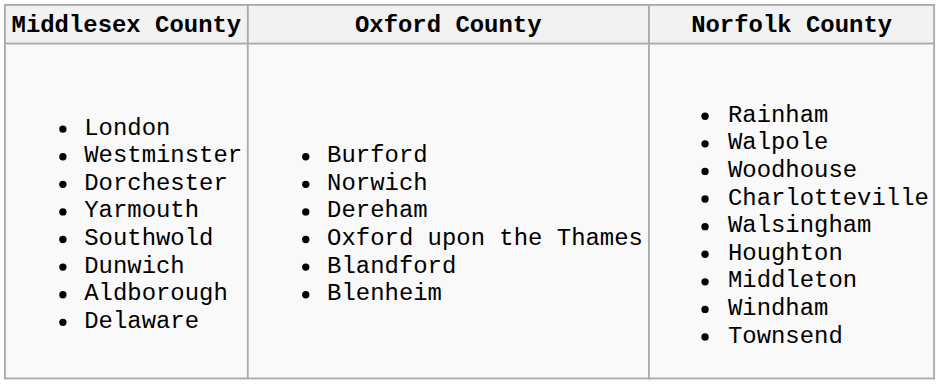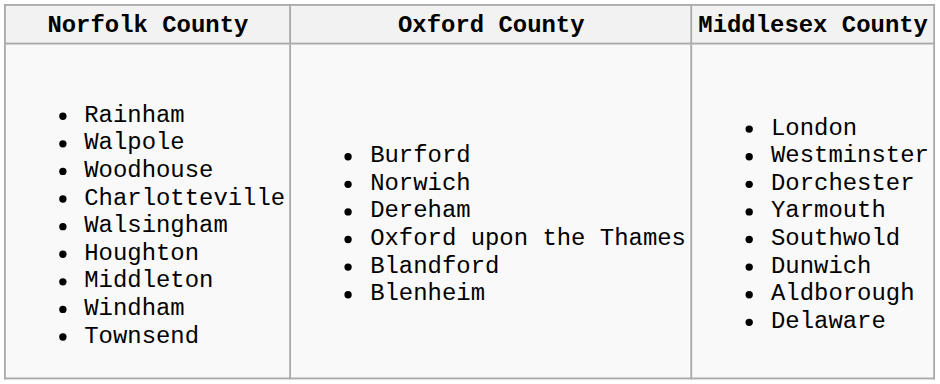columns swapped: (792, 24) <-> (126, 24)
